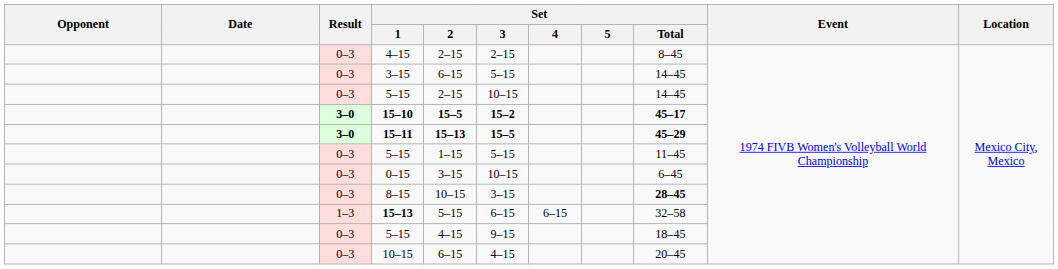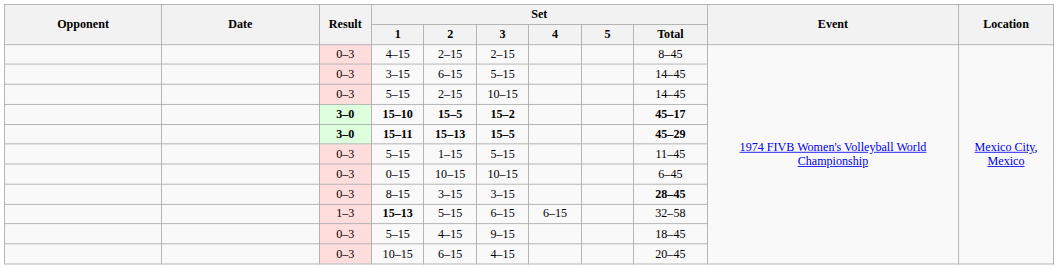(450, 174) 3–15 -> (450, 174) 10–15
(450, 194) 10–15 -> (450, 194) 3–15
